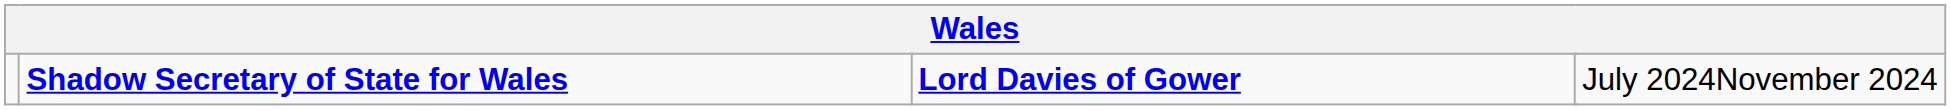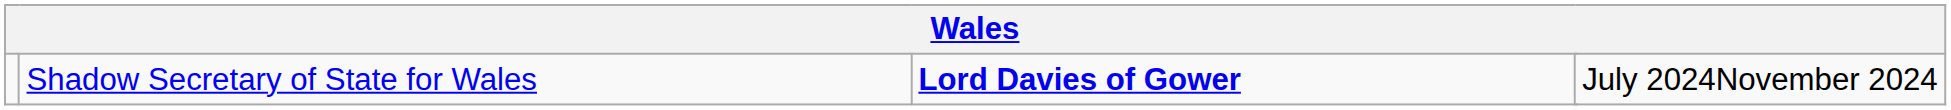(297, 78) bold -> (282, 78) normal
